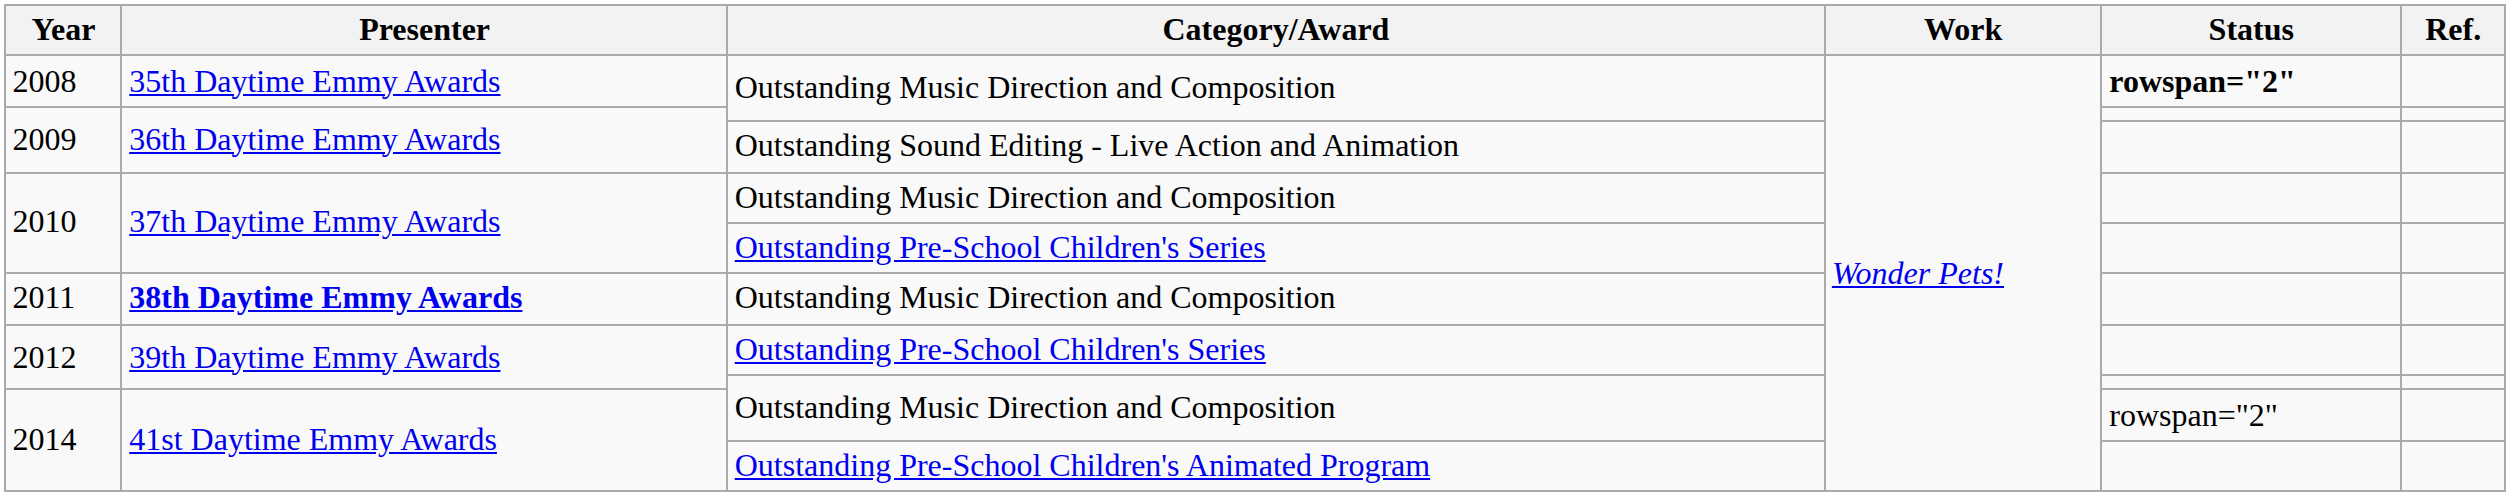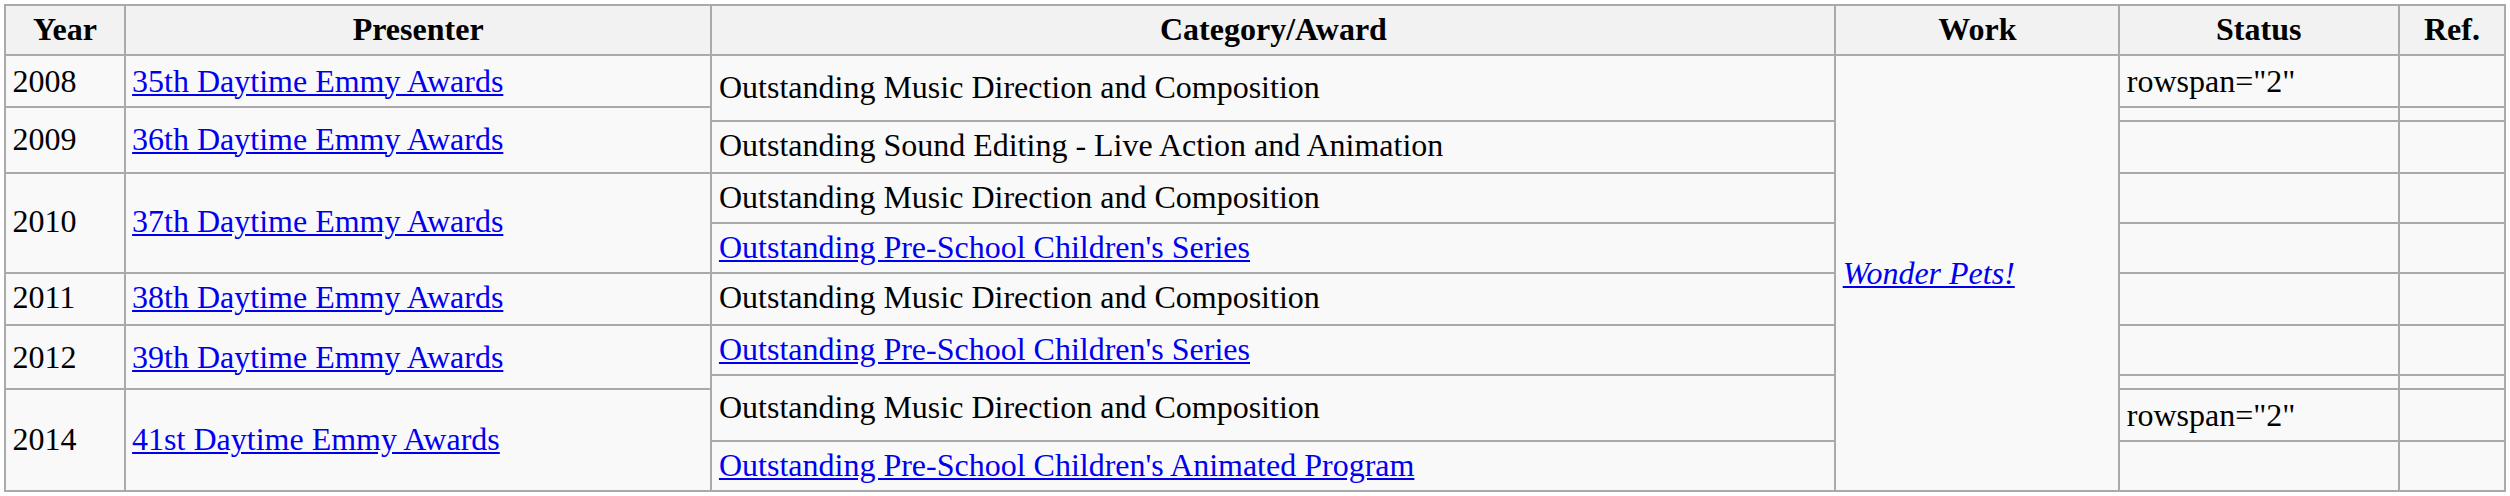(2203, 80) bold -> (2211, 80) normal
(326, 298) bold -> (318, 298) normal
